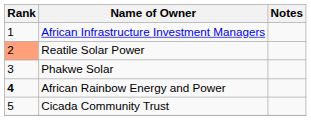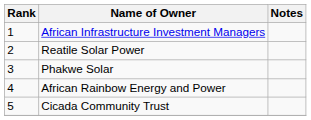(11, 50) lightsalmon background -> (11, 50) no background
(11, 87) bold -> (11, 87) normal
